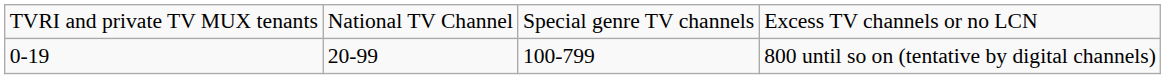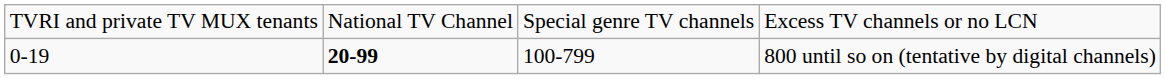(353, 55) normal -> (353, 55) bold
